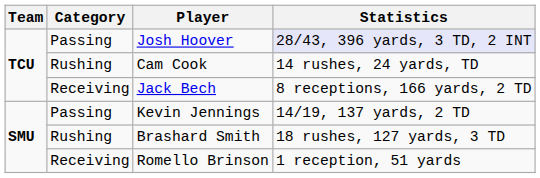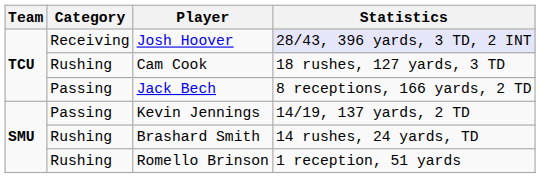(81, 41) Passing -> (90, 41) Receiving
(377, 65) 14 rushes, 24 yards, TD -> (391, 65) 18 rushes, 127 yards, 3 TD
(90, 89) Receiving -> (81, 89) Passing
(391, 137) 18 rushes, 127 yards, 3 TD -> (377, 137) 14 rushes, 24 yards, TD
(90, 161) Receiving -> (81, 161) Rushing
